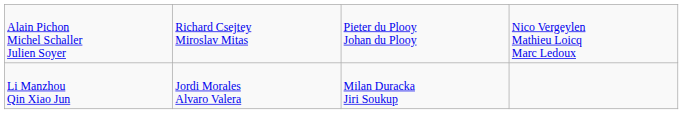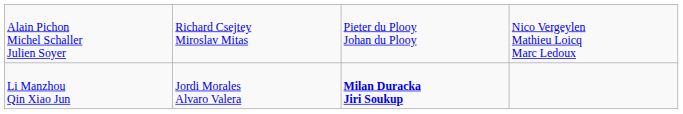(379, 92) normal -> (382, 92) bold
